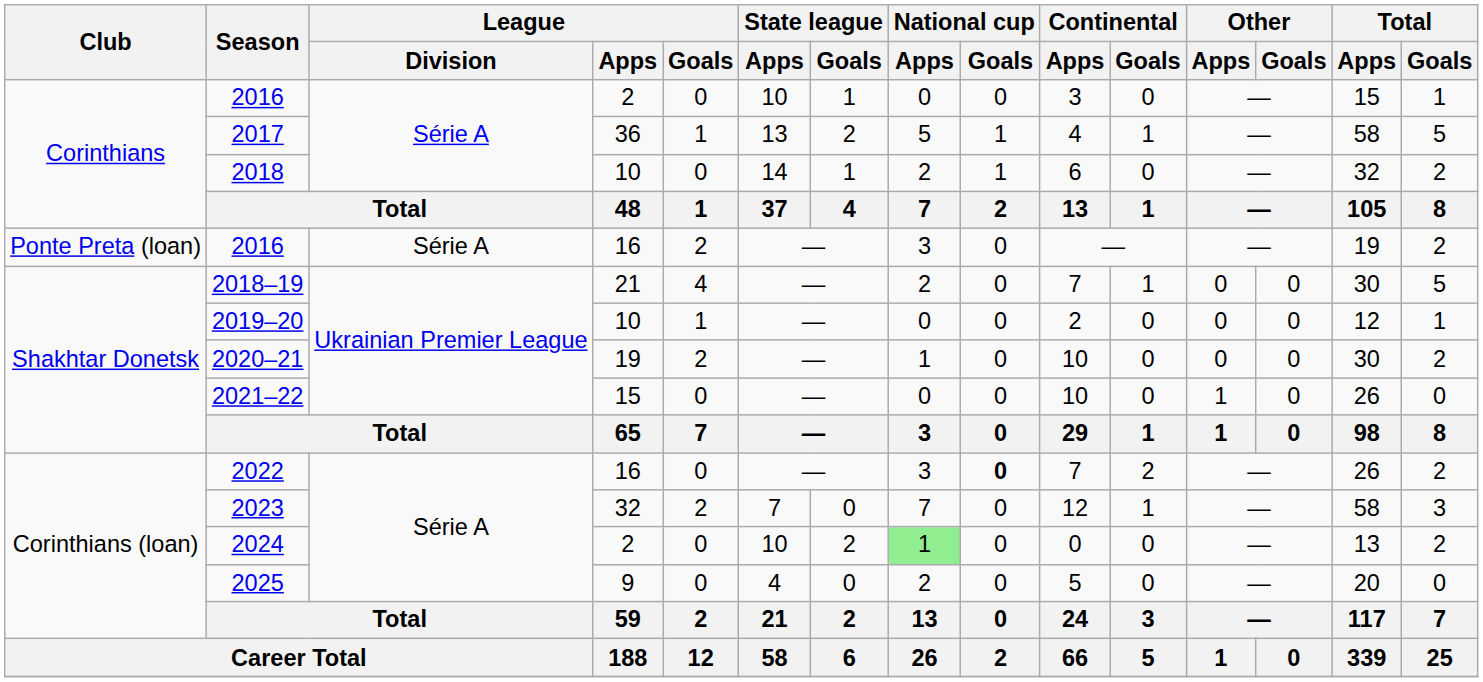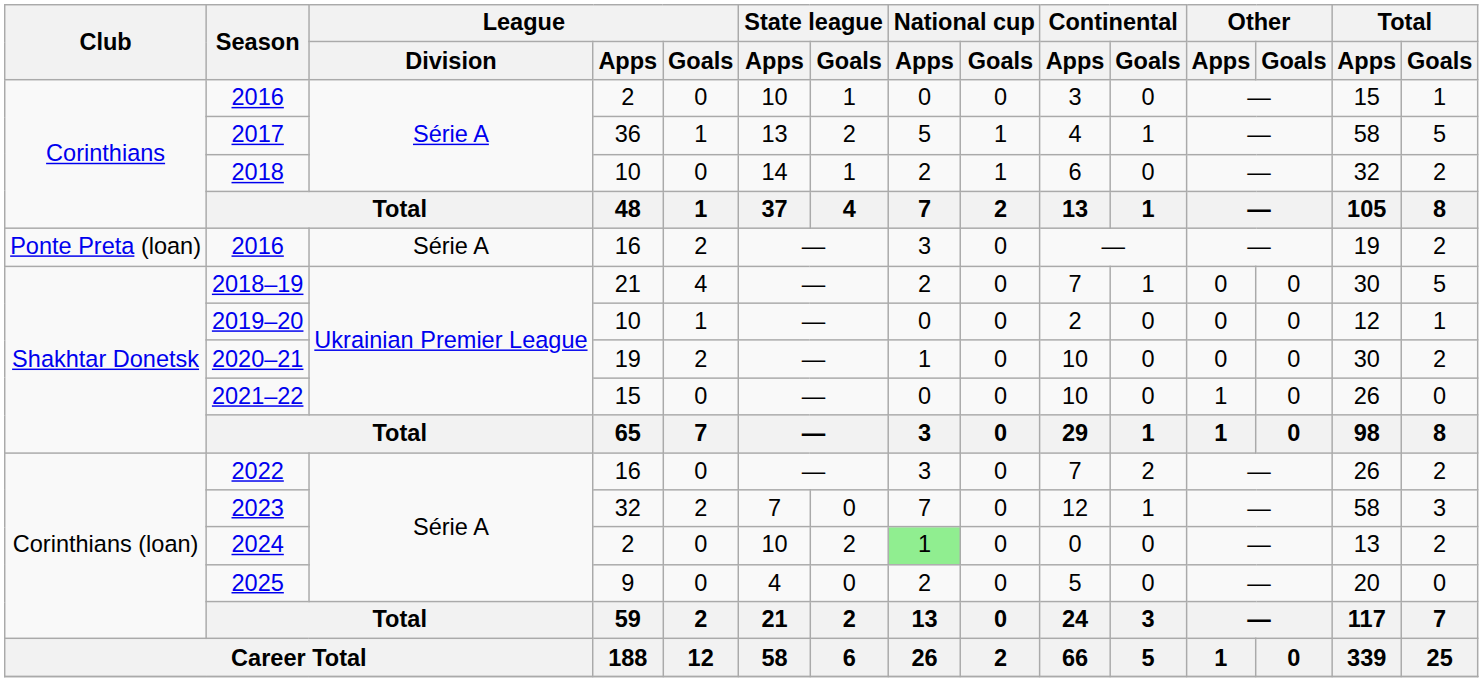(1000, 470) bold -> (1000, 470) normal
